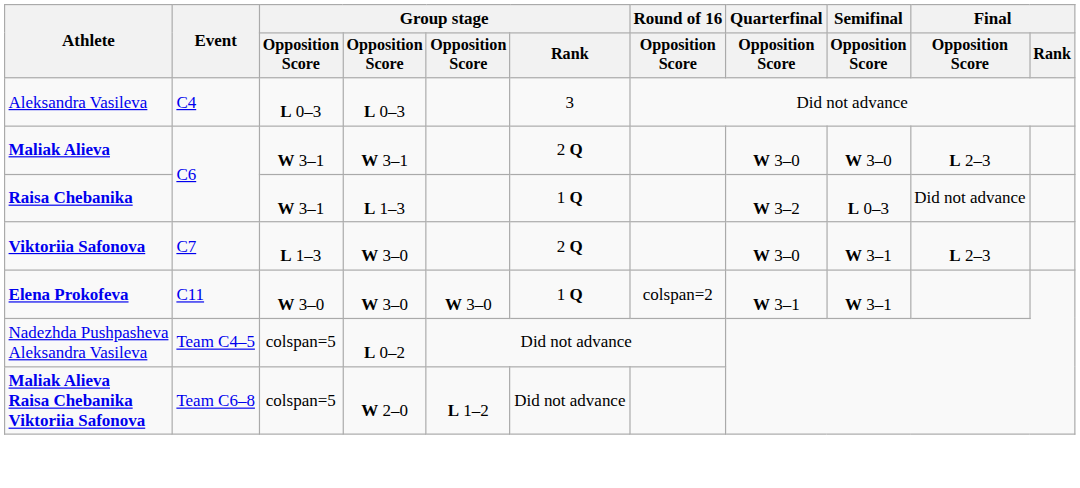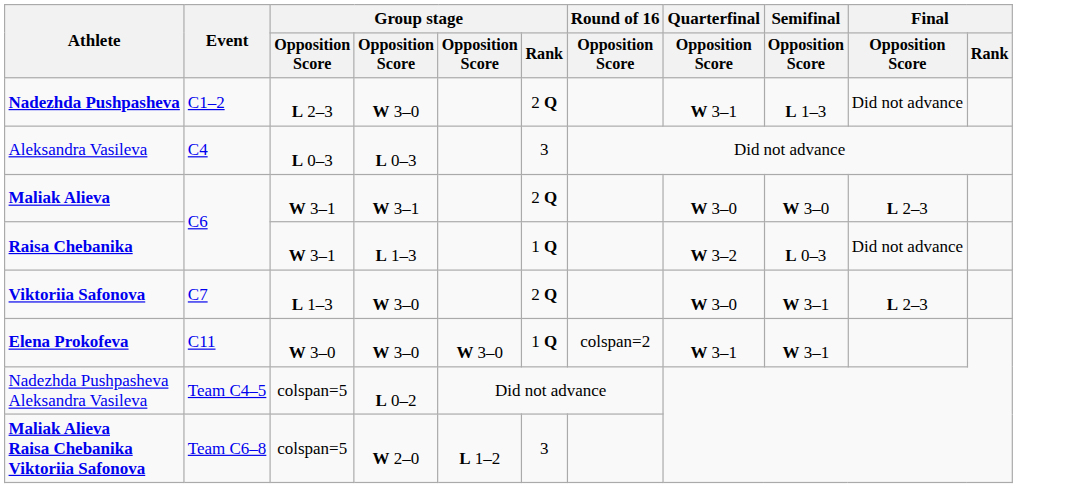+ row: (94, 102)
(570, 400) Did not advance -> (544, 448) 3
